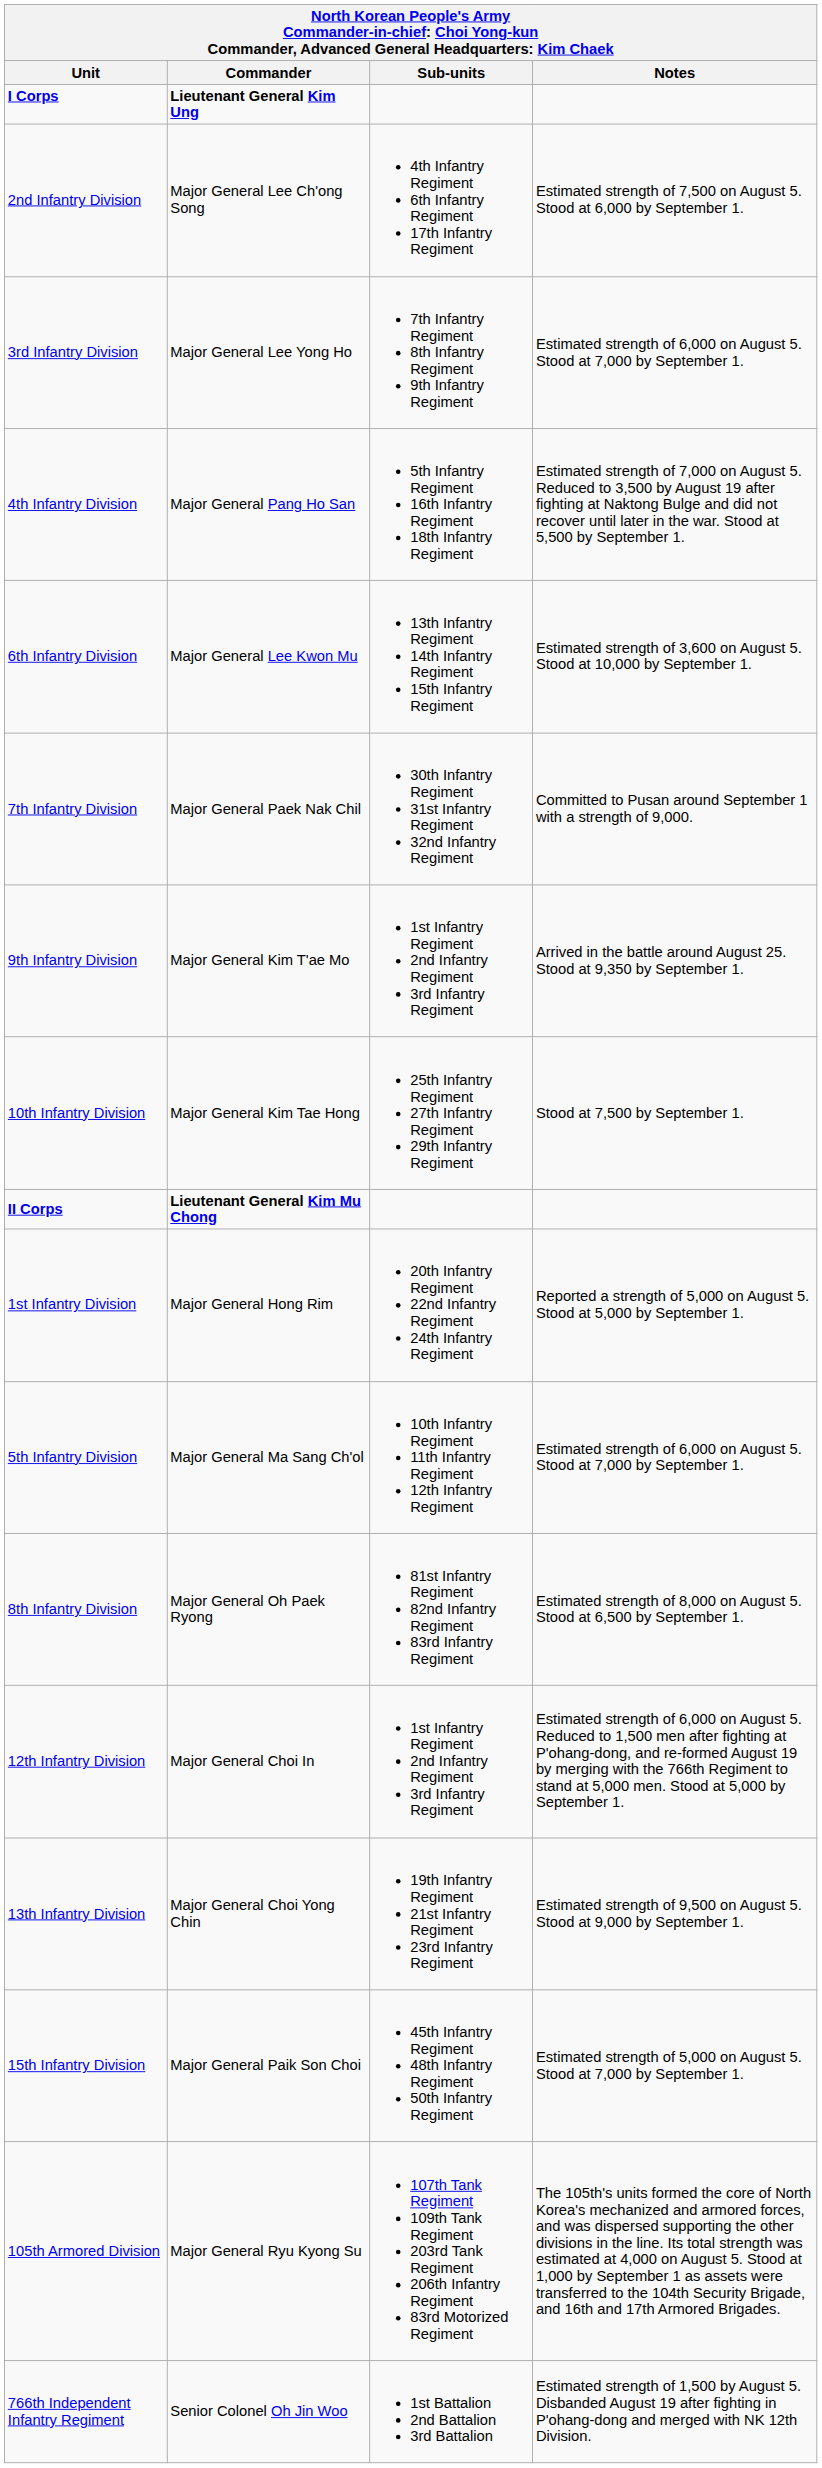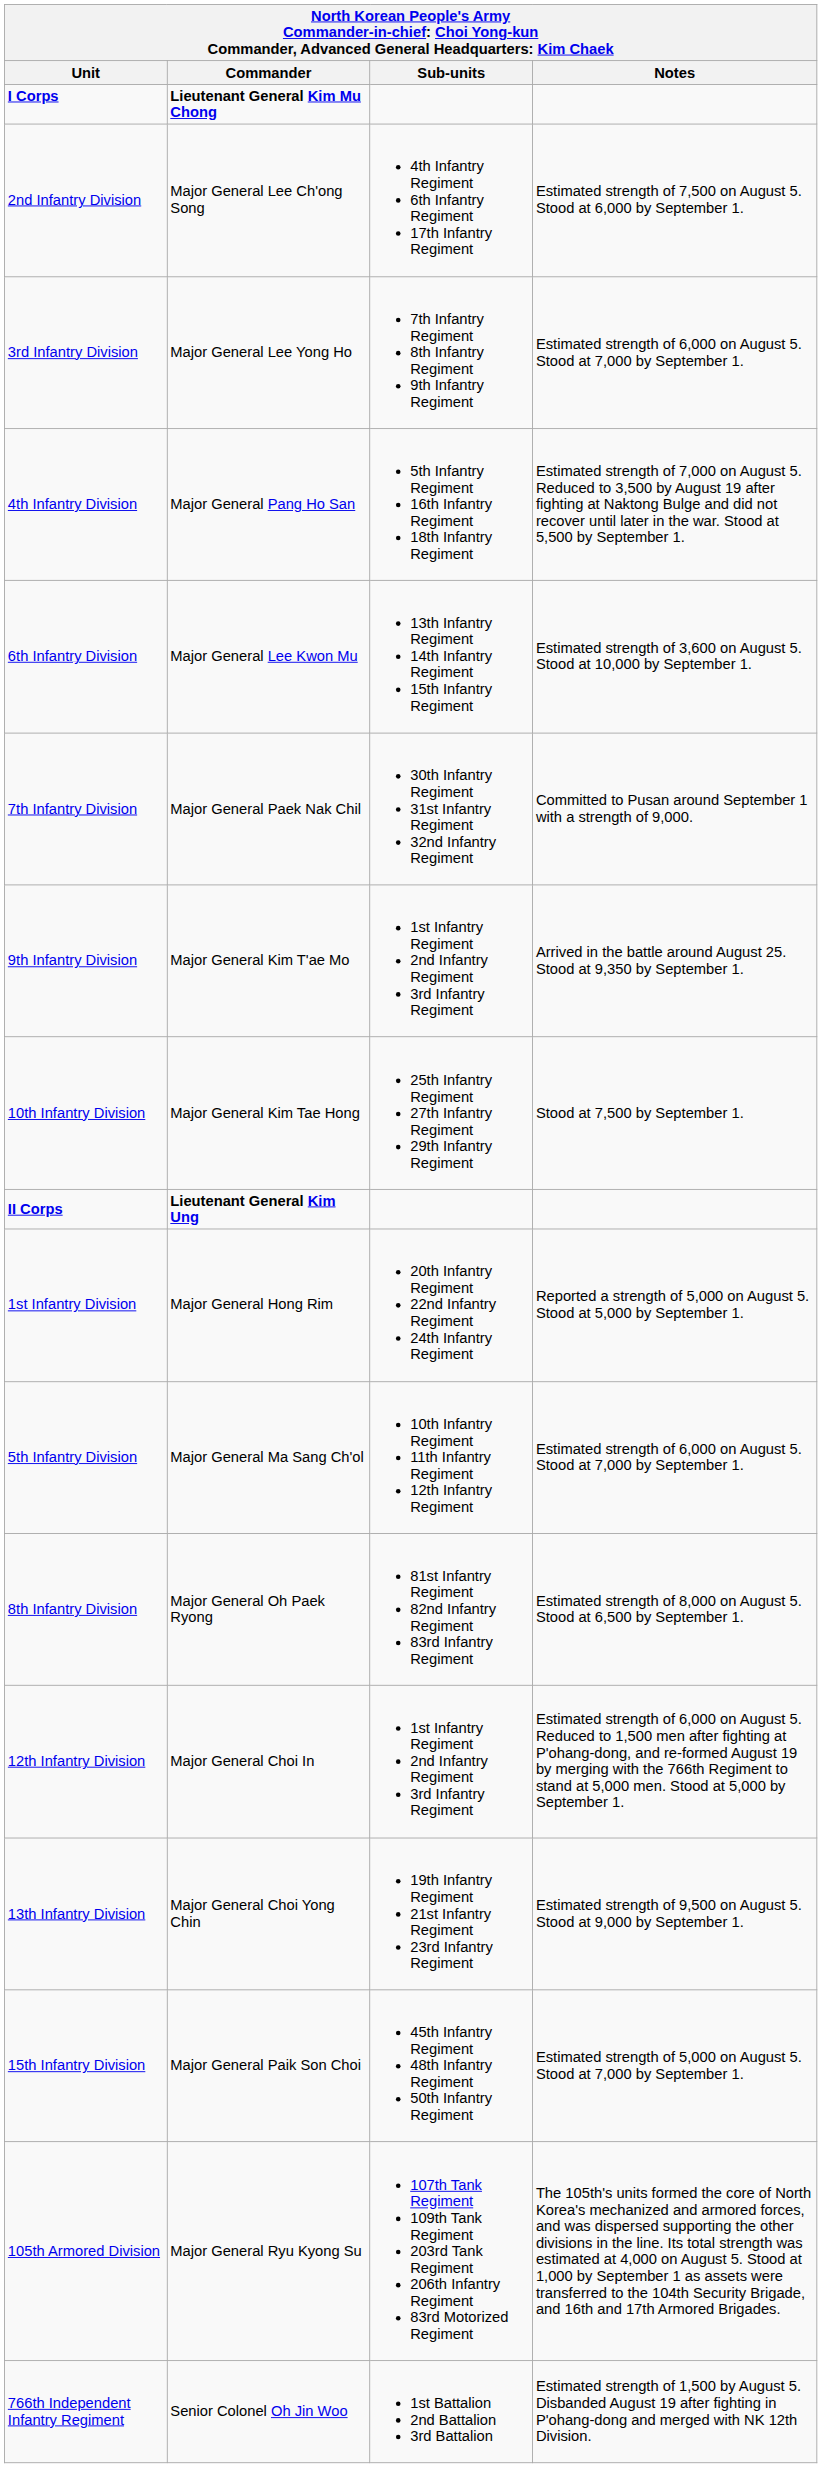(253, 104) Lieutenant General Kim Ung -> (266, 104) Lieutenant General Kim Mu Chong
(266, 1209) Lieutenant General Kim Mu Chong -> (253, 1209) Lieutenant General Kim Ung
